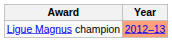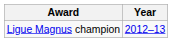(145, 29) lightsalmon background -> (145, 29) no background
